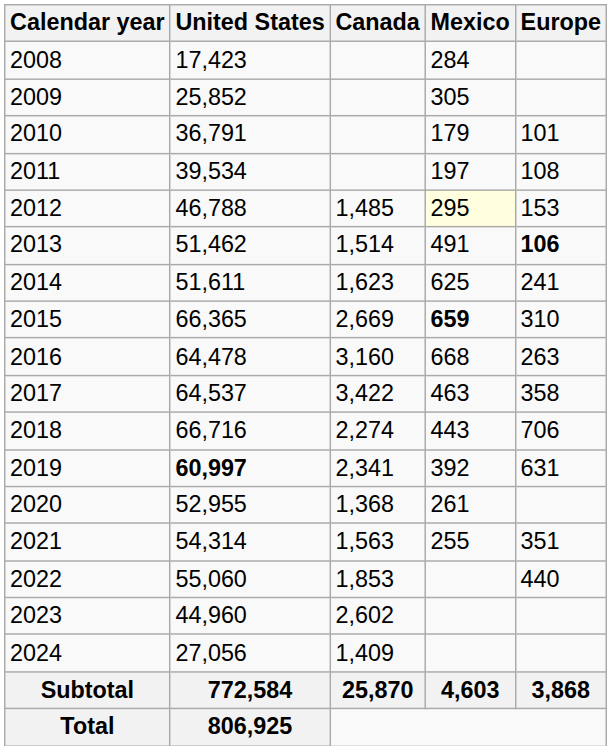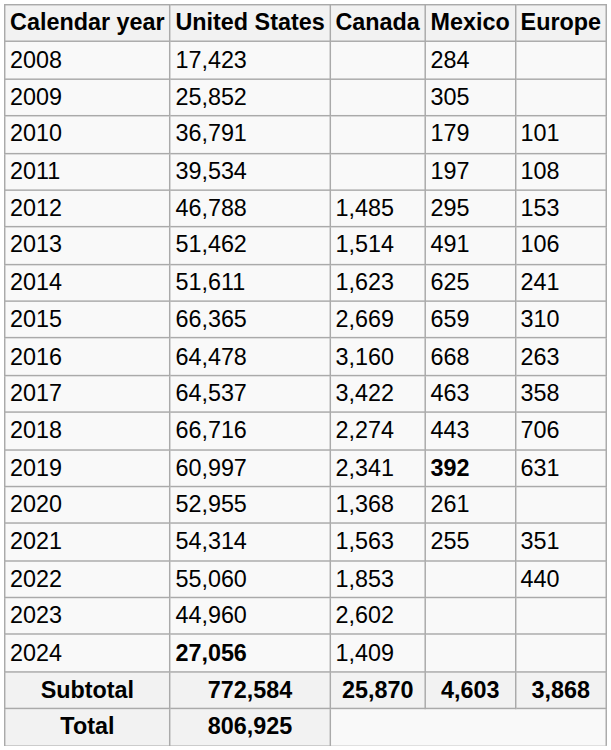(450, 208) lightyellow background -> (450, 208) no background
(540, 245) bold -> (540, 245) normal
(450, 319) bold -> (450, 319) normal
(211, 467) bold -> (211, 467) normal
(450, 467) normal -> (450, 467) bold
(211, 652) normal -> (211, 652) bold
